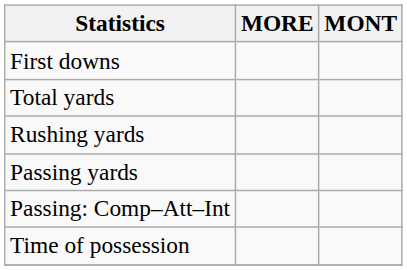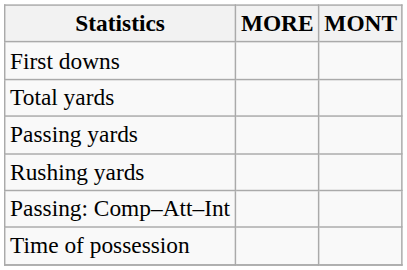rows swapped: (77, 134) <-> (74, 171)
